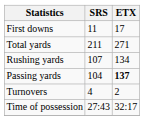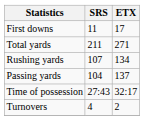(122, 76) bold -> (122, 76) normal
rows swapped: (27, 91) <-> (45, 107)
